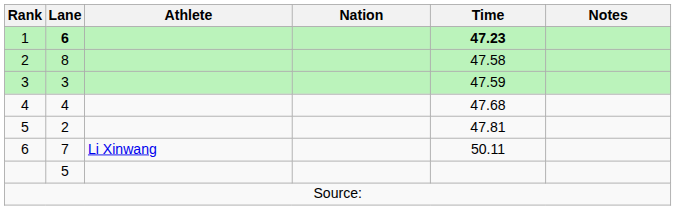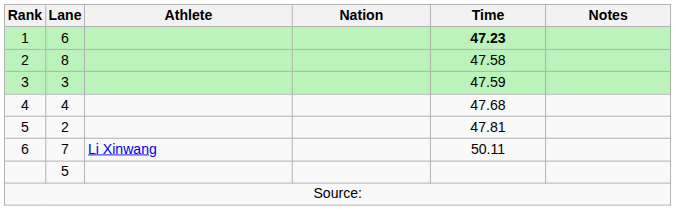(65, 37) bold -> (65, 37) normal
